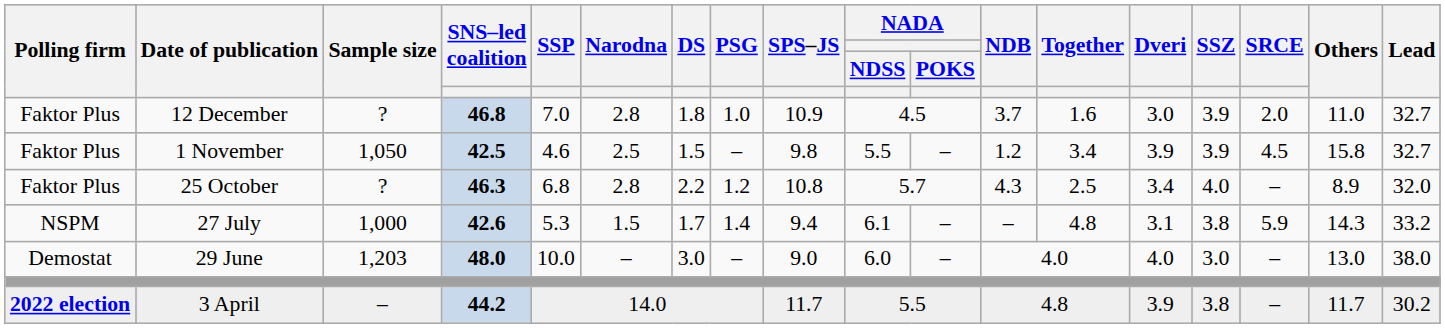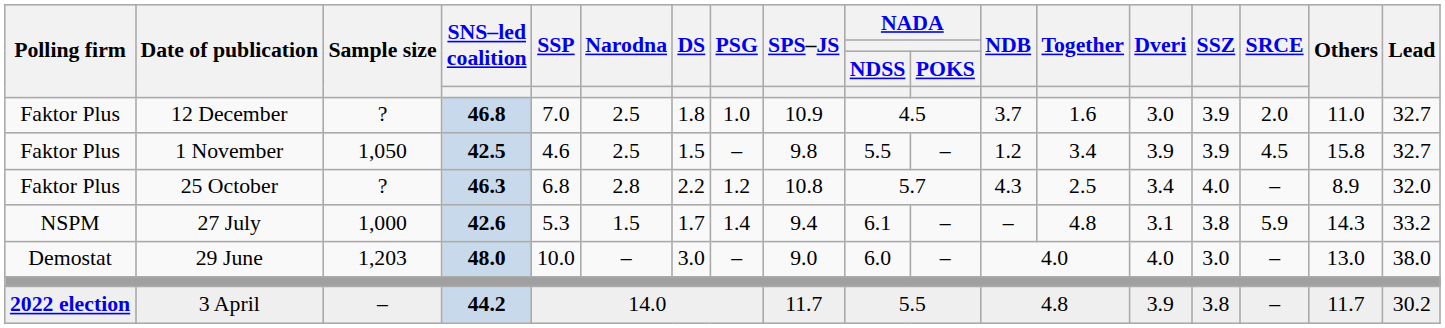(626, 114) 2.8 -> (626, 114) 2.5
